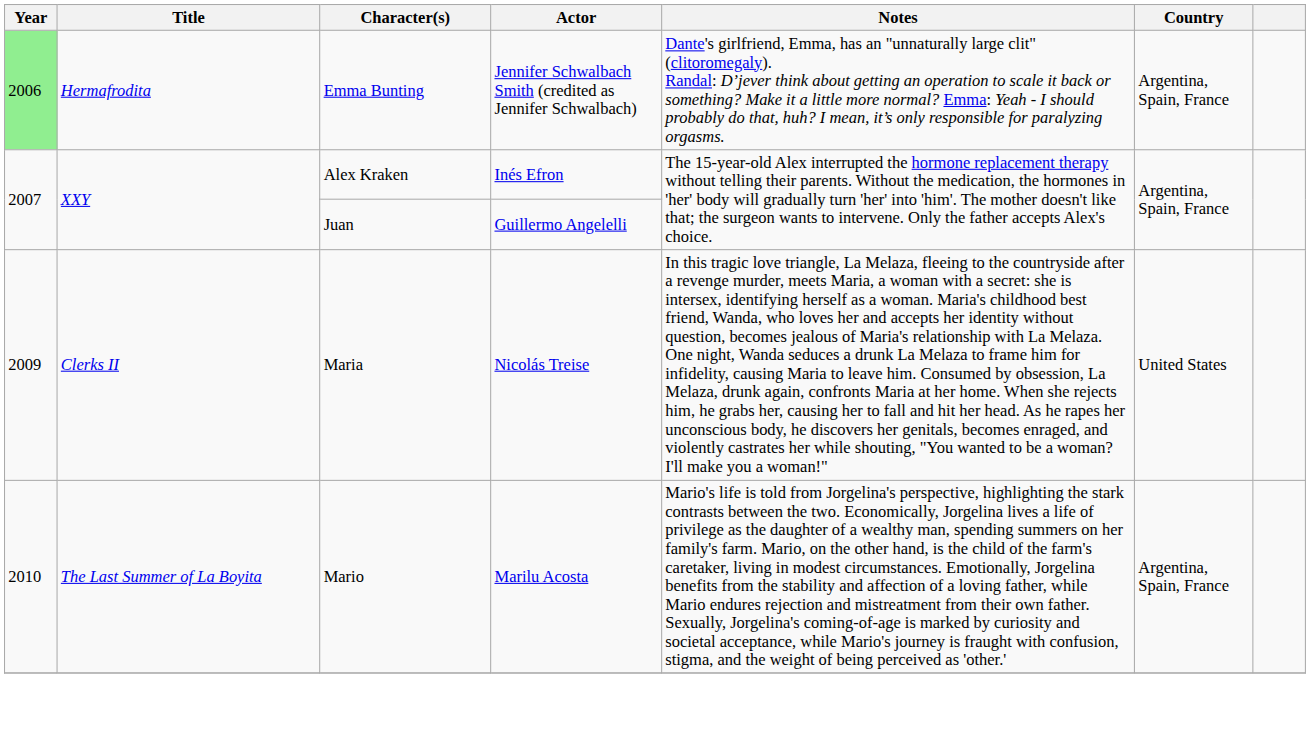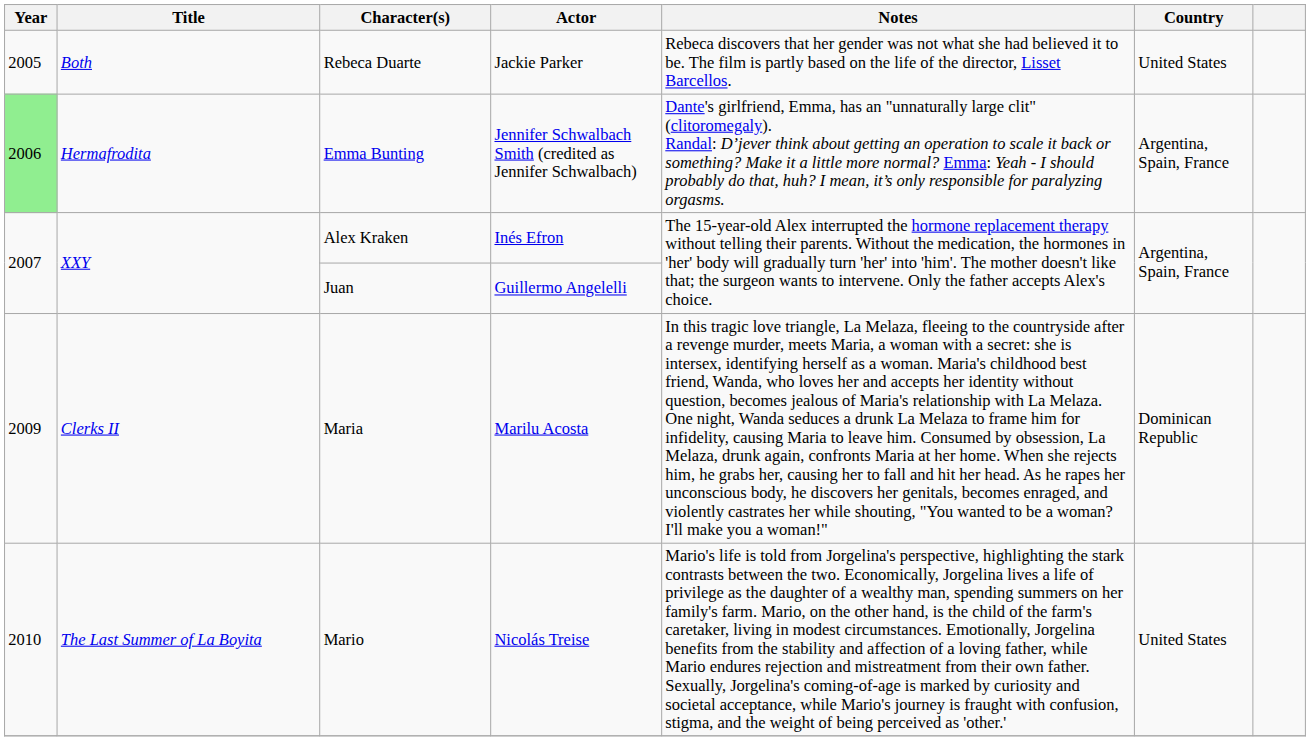+ row: (372, 62)
(542, 364) Nicolás Treise -> (541, 428) Marilu Acosta
(1183, 364) United States -> (1175, 428) Dominican Republic
(541, 576) Marilu Acosta -> (542, 639) Nicolás Treise
(1184, 576) Argentina, Spain, France -> (1183, 639) United States
